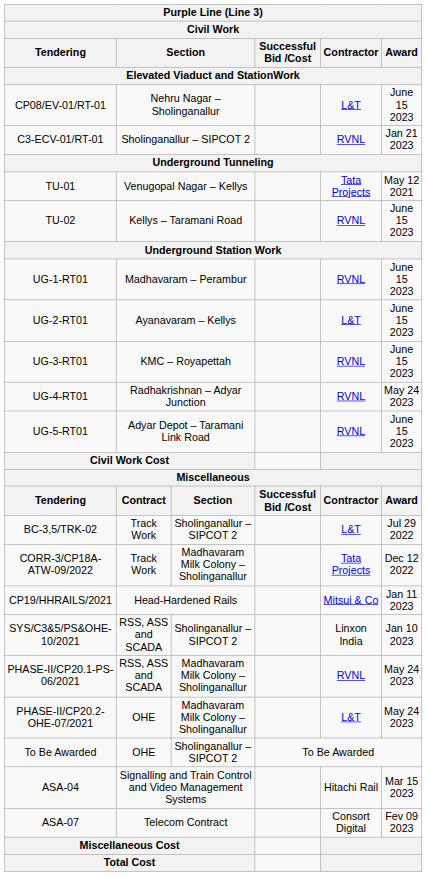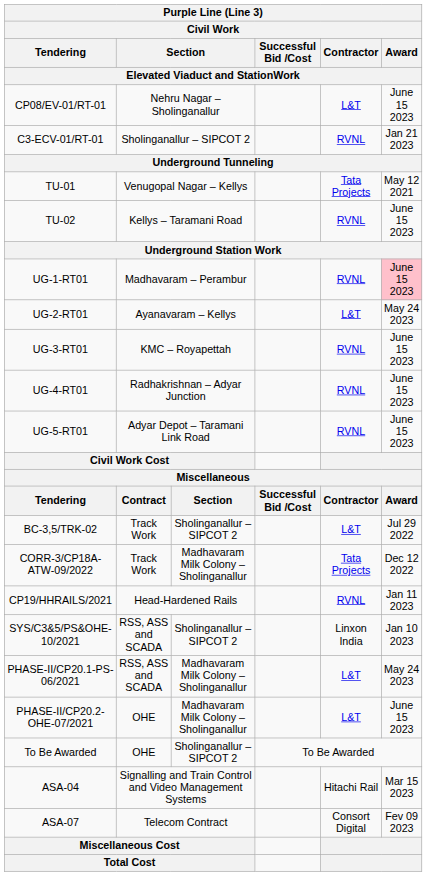(402, 279) no background -> (402, 279) pink background
(402, 320) June 15 2023 -> (402, 314) May 24 2023
(402, 396) May 24 2023 -> (402, 390) June 15 2023
(351, 600) Mitsui & Co -> (351, 600) RVNL
(351, 676) RVNL -> (351, 676) L&T
(402, 717) May 24 2023 -> (402, 717) June 15 2023
